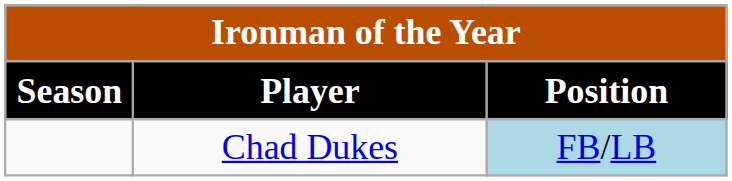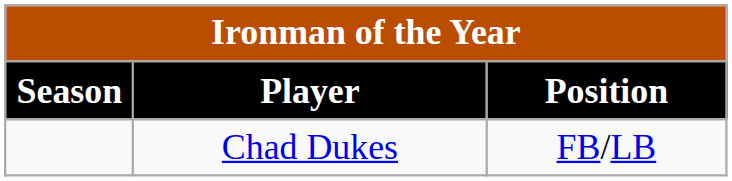(606, 146) lightblue background -> (606, 146) no background
